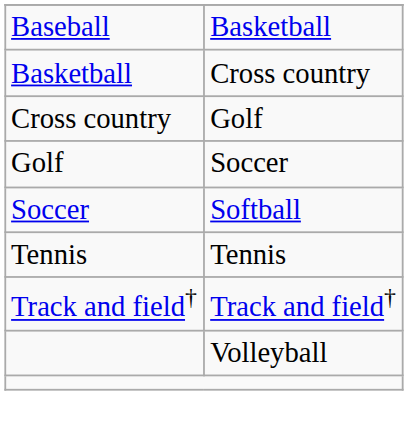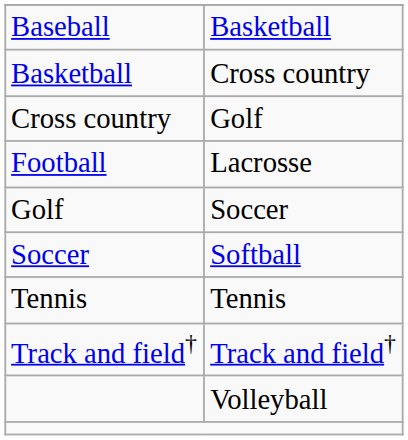+ row: (261, 163)
